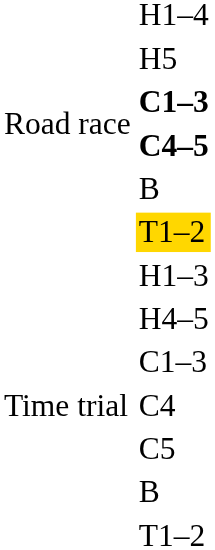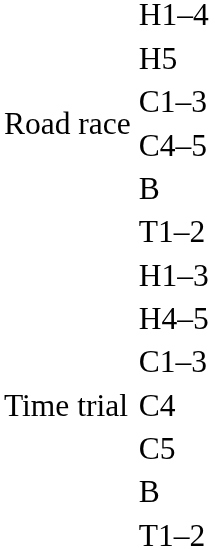(174, 101) bold -> (173, 101) normal
(174, 145) bold -> (173, 145) normal
(172, 231) gold background -> (172, 231) no background
